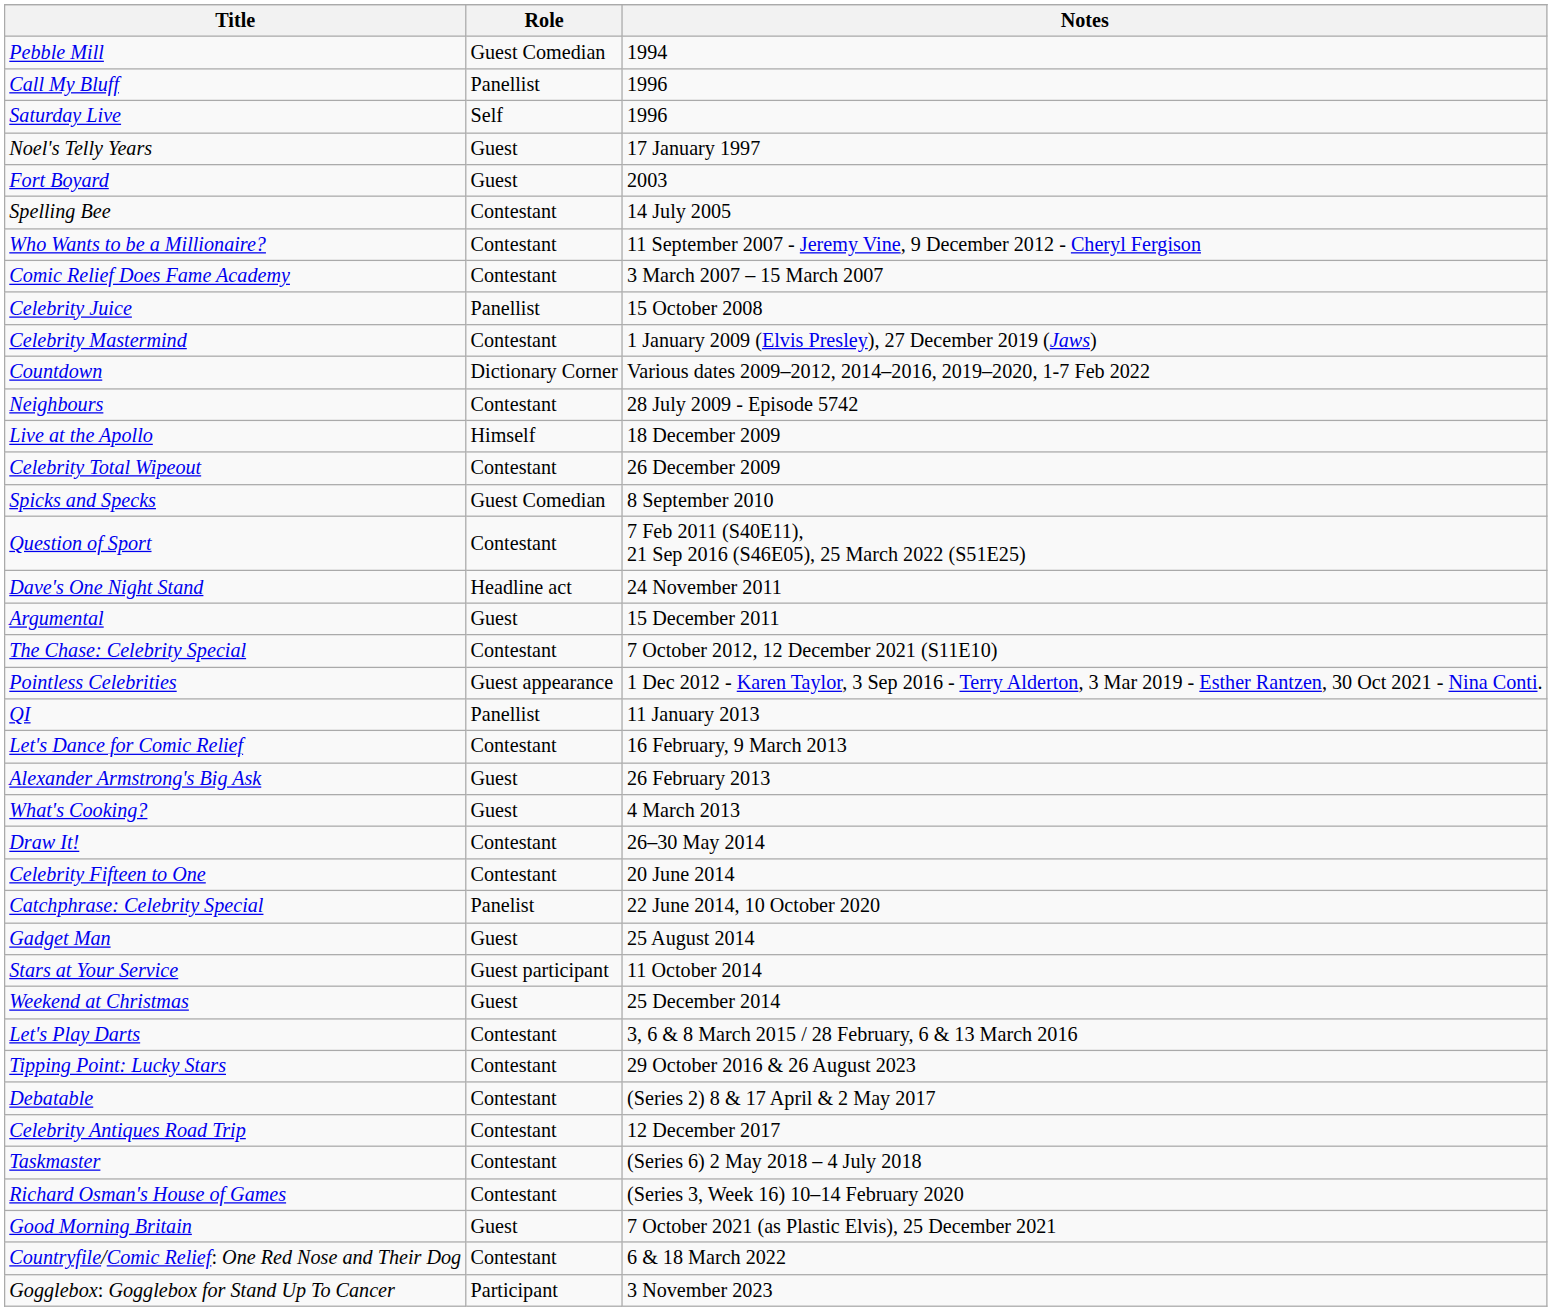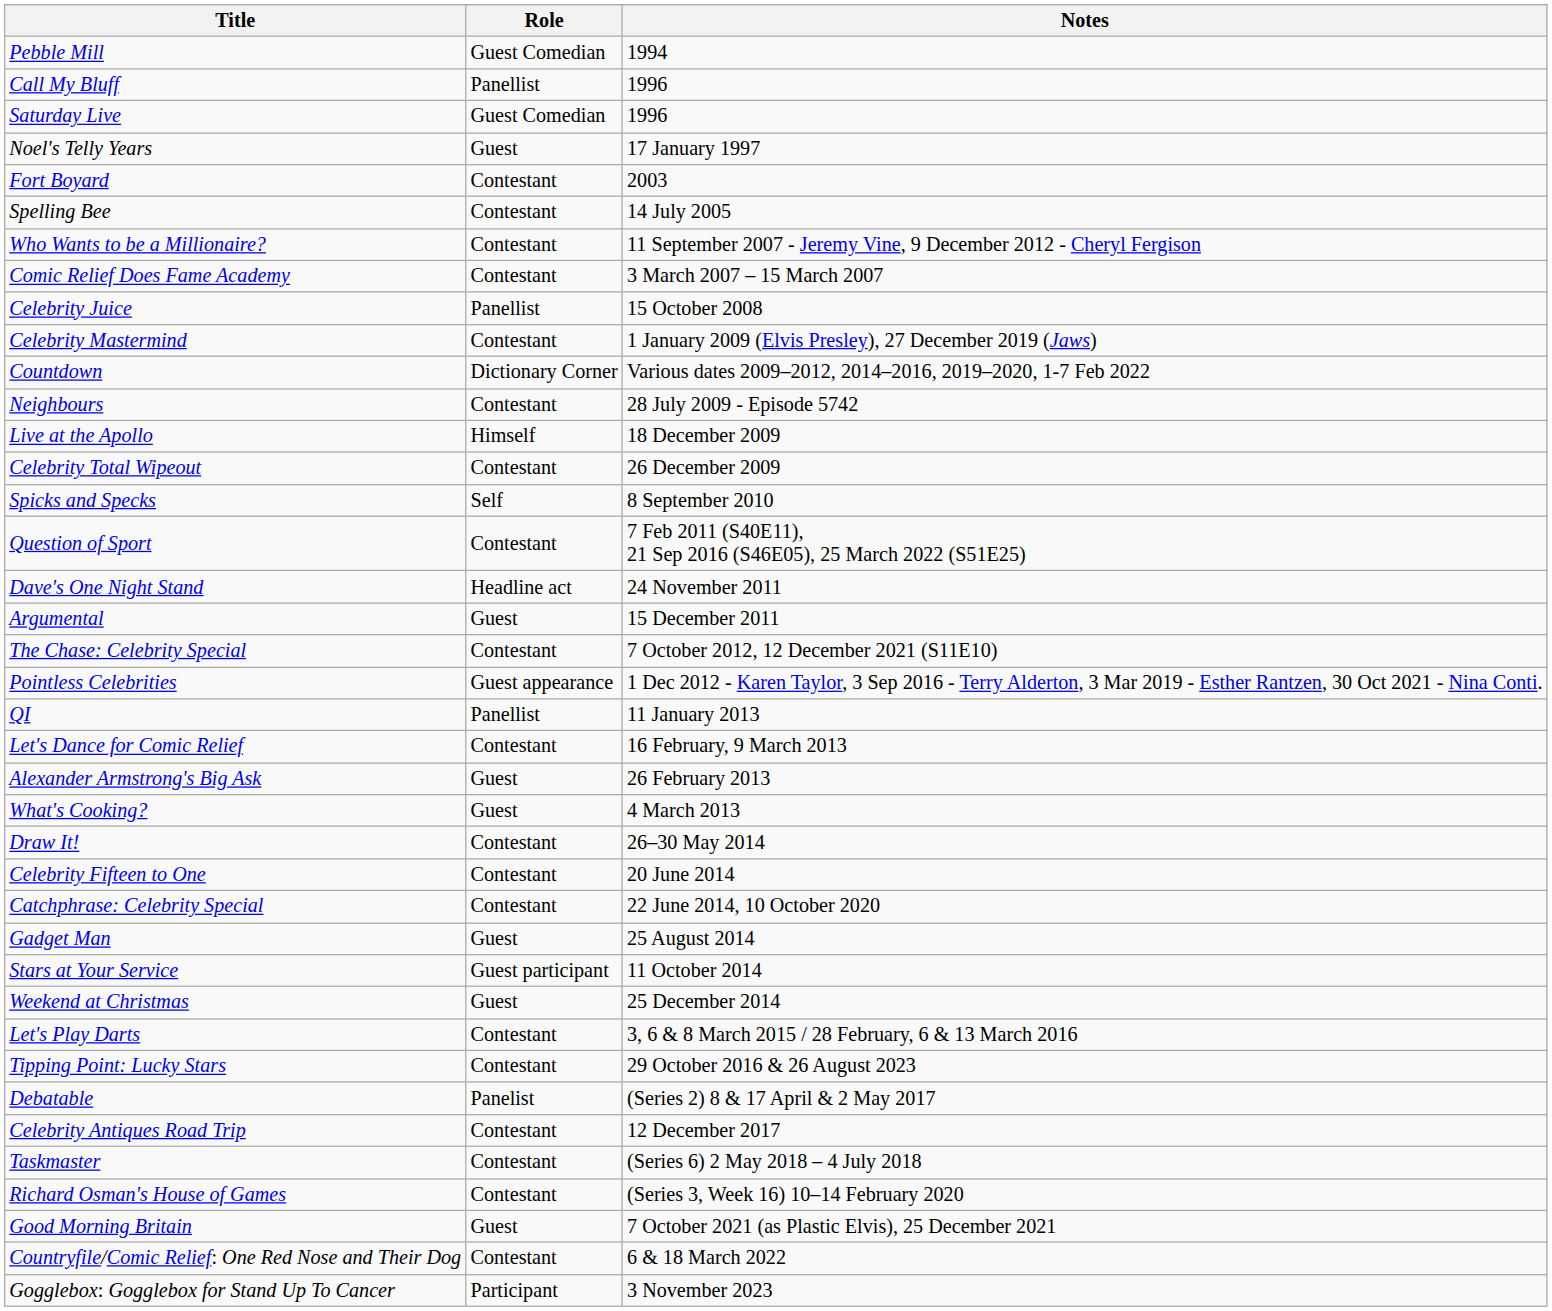(487, 116) Self -> (538, 116) Guest Comedian
(494, 180) Guest -> (514, 180) Contestant
(538, 500) Guest Comedian -> (487, 500) Self
(502, 906) Panelist -> (514, 906) Contestant
(514, 1098) Contestant -> (502, 1098) Panelist
